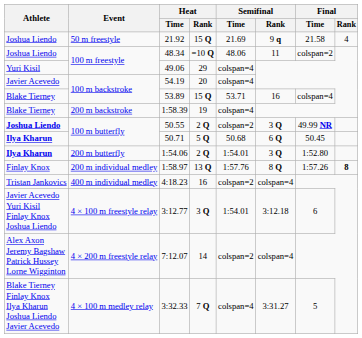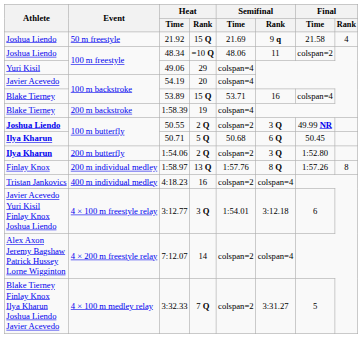(236, 153) 1:54.01 -> (236, 153) colspan=2
(346, 167) bold -> (346, 167) normal
(236, 306) colspan=4 -> (236, 306) colspan=2
